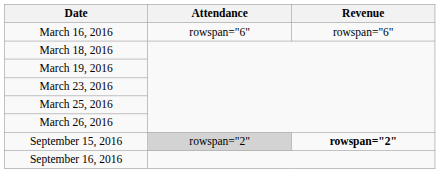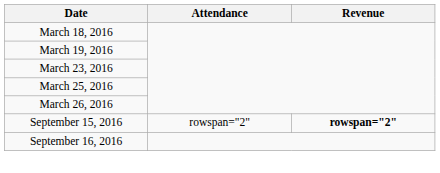- row: (76, 31)
(220, 141) lightgrey background -> (220, 123) no background
